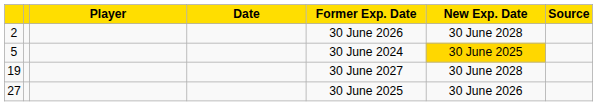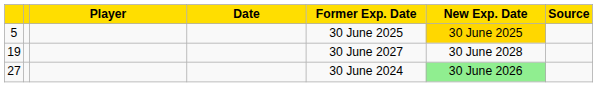- row: (14, 33)
(366, 52) 30 June 2024 -> (366, 33) 30 June 2025
(366, 91) 30 June 2025 -> (366, 71) 30 June 2024
(486, 91) no background -> (486, 71) lightgreen background
